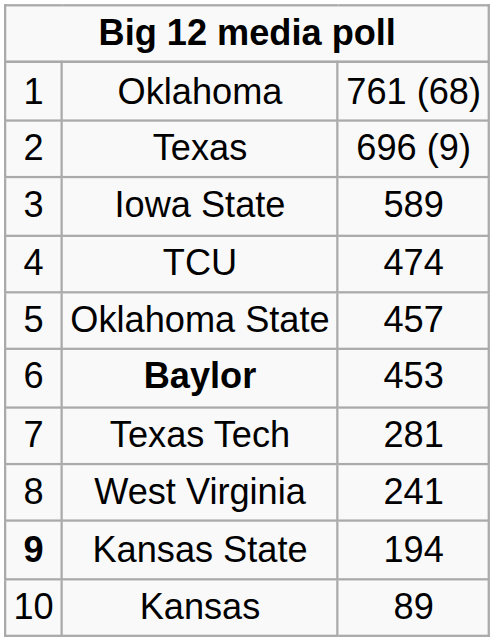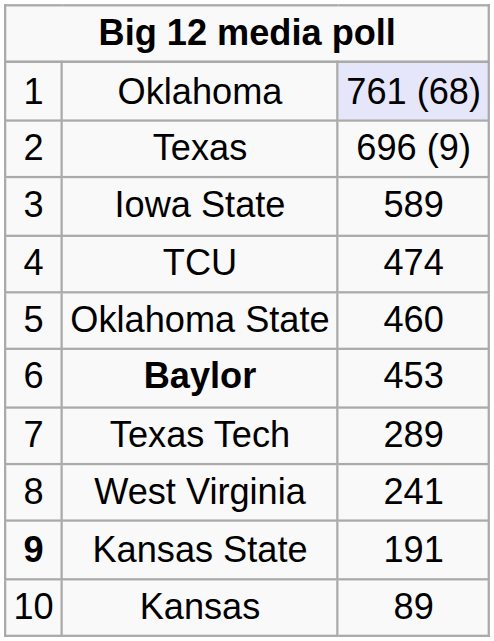(414, 90) no background -> (414, 90) lavender background
(414, 320) 457 -> (414, 320) 460
(414, 434) 281 -> (414, 434) 289
(414, 549) 194 -> (414, 549) 191
